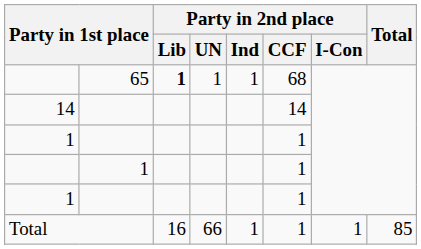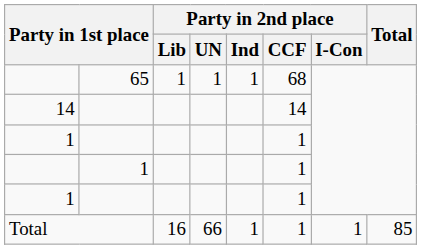(181, 79) bold -> (181, 79) normal
